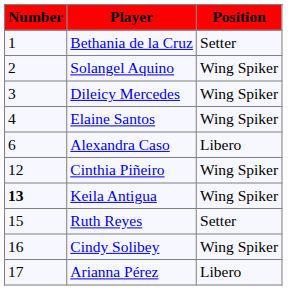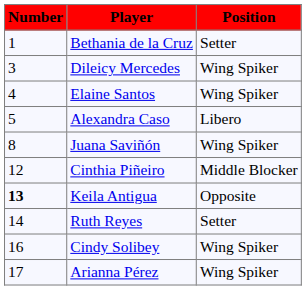- row: (122, 68)
(12, 144) 6 -> (12, 119) 5
+ row: (115, 144)
(239, 170) Wing Spiker -> (249, 170) Middle Blocker
(239, 195) Wing Spiker -> (228, 195) Opposite
(16, 221) 15 -> (16, 221) 14
(221, 272) Libero -> (239, 272) Wing Spiker
